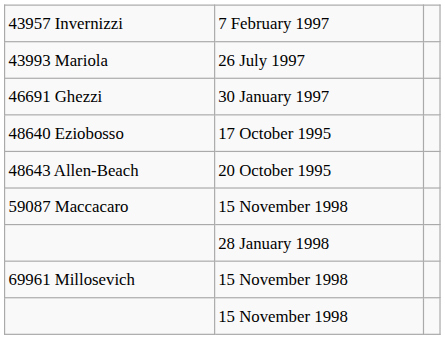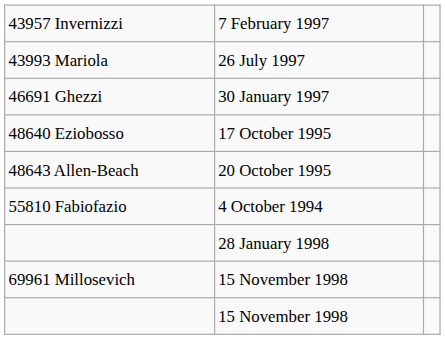+ row: (68, 206)
- row: (68, 206)
